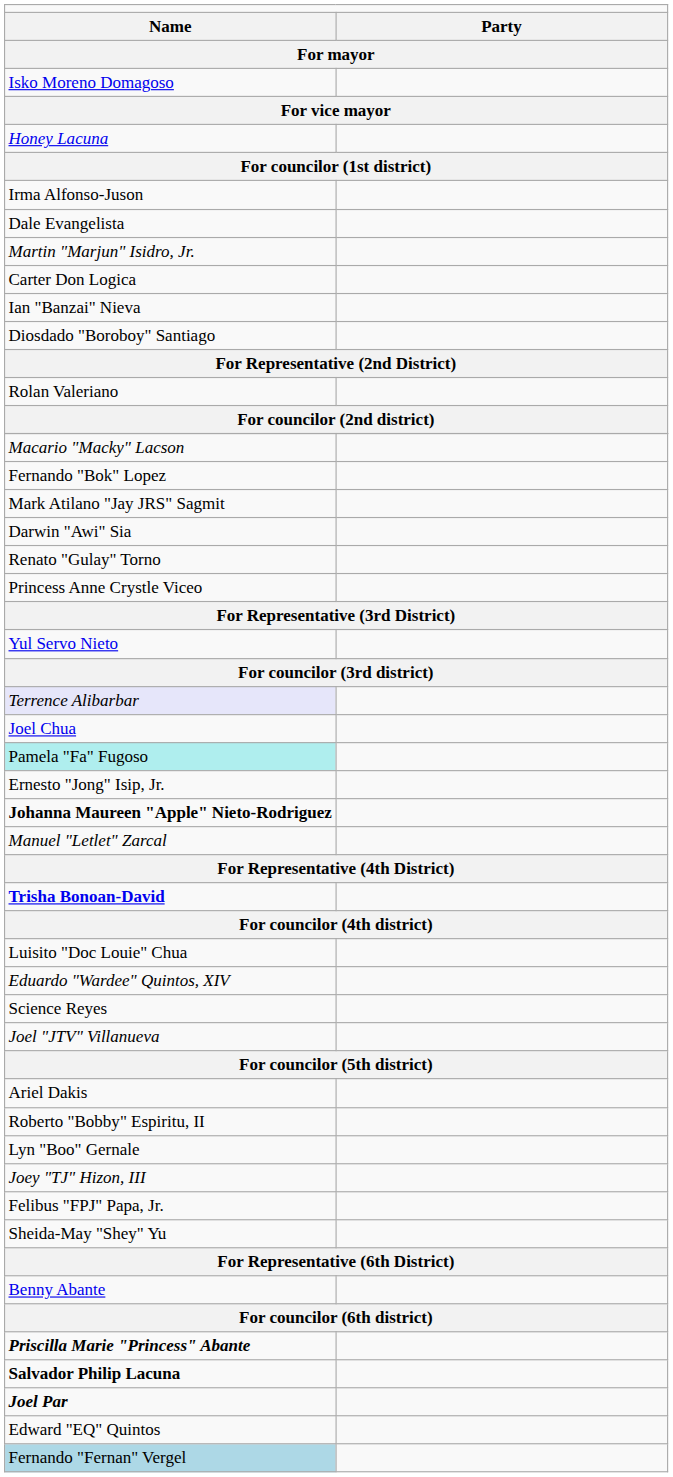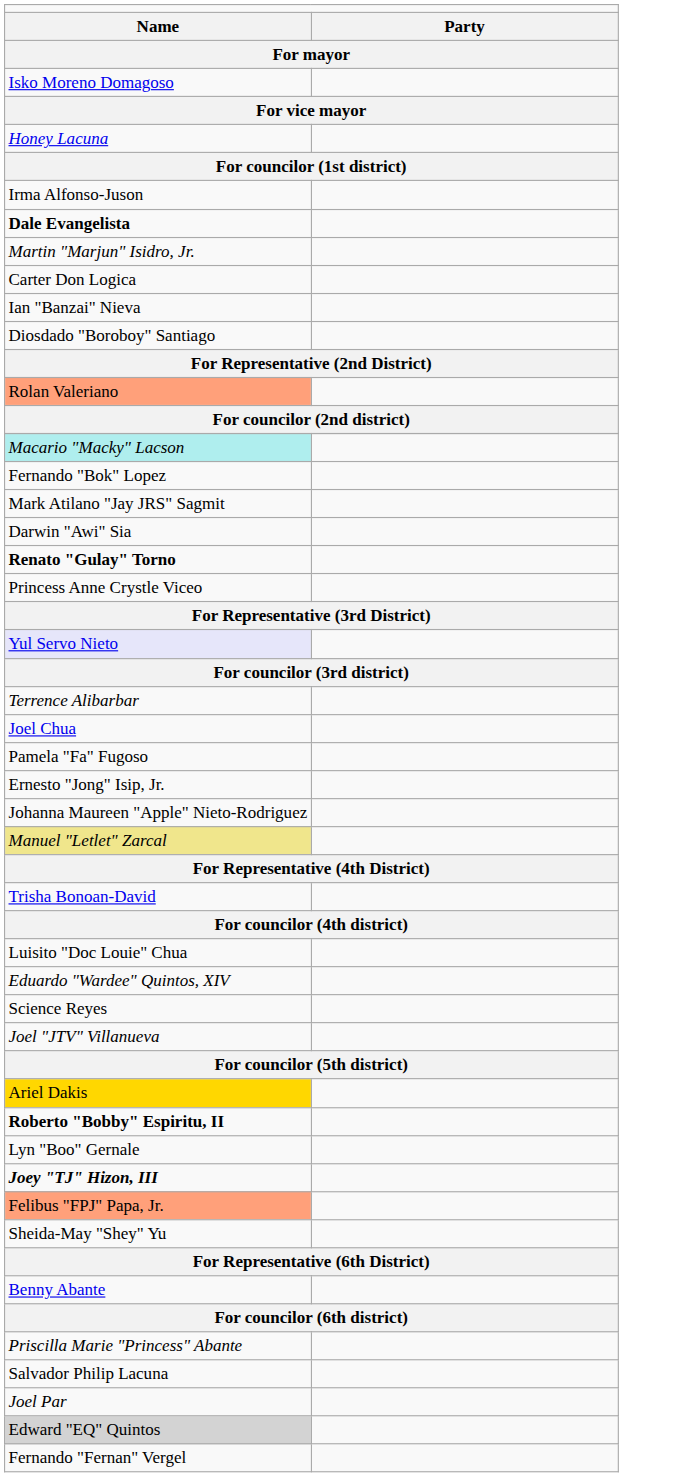(66, 223) normal -> (69, 223) bold
(63, 391) no background -> (63, 391) lightsalmon background
(96, 447) no background -> (96, 447) paleturquoise background
(85, 559) normal -> (92, 559) bold
(63, 644) no background -> (63, 644) lavender background
(74, 700) lavender background -> (74, 700) no background
(78, 756) paleturquoise background -> (78, 756) no background
(170, 812) bold -> (158, 812) normal
(88, 840) no background -> (88, 840) khaki background
(87, 896) bold -> (82, 896) normal
(48, 1093) no background -> (48, 1093) gold background
(107, 1121) normal -> (116, 1121) bold
(77, 1177) normal -> (83, 1177) bold
(86, 1205) no background -> (86, 1205) lightsalmon background
(129, 1345) bold -> (125, 1345) normal
(94, 1373) bold -> (88, 1373) normal
(38, 1402) bold -> (38, 1402) normal
(84, 1430) no background -> (84, 1430) lightgrey background
(97, 1458) lightblue background -> (97, 1458) no background
